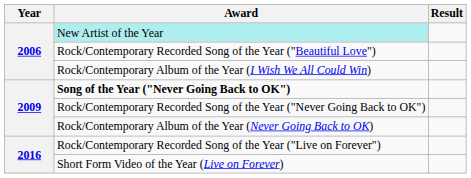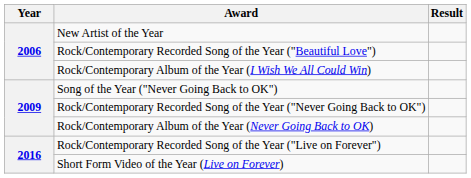(110, 32) paleturquoise background -> (110, 32) no background
(174, 88) bold -> (167, 88) normal
